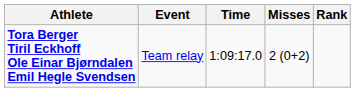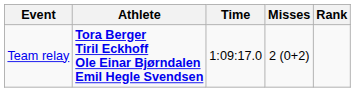columns swapped: (71, 15) <-> (172, 15)
